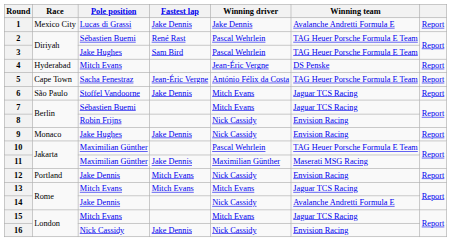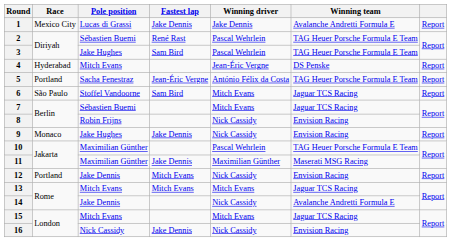(53, 79) Cape Town -> (48, 79) Portland
(172, 93) Jake Dennis -> (167, 93) Sam Bird
